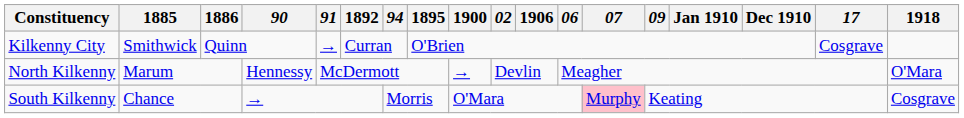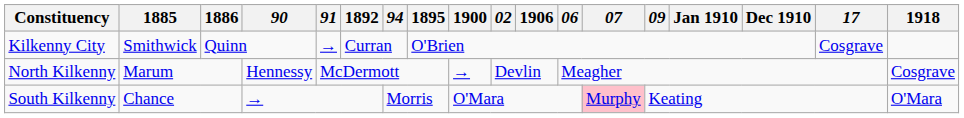(916, 71) O'Mara -> (923, 71) Cosgrave
(923, 98) Cosgrave -> (916, 98) O'Mara
